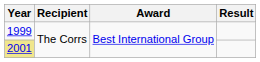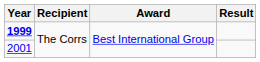(19, 31) normal -> (19, 31) bold
(19, 48) khaki background -> (19, 48) no background
